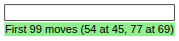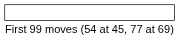(89, 29) lightgreen background -> (89, 29) no background
